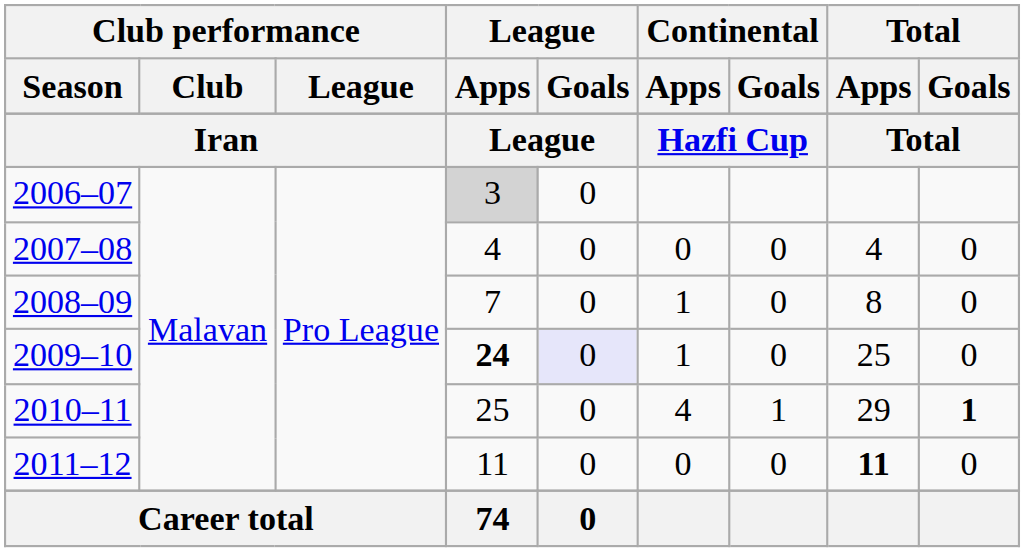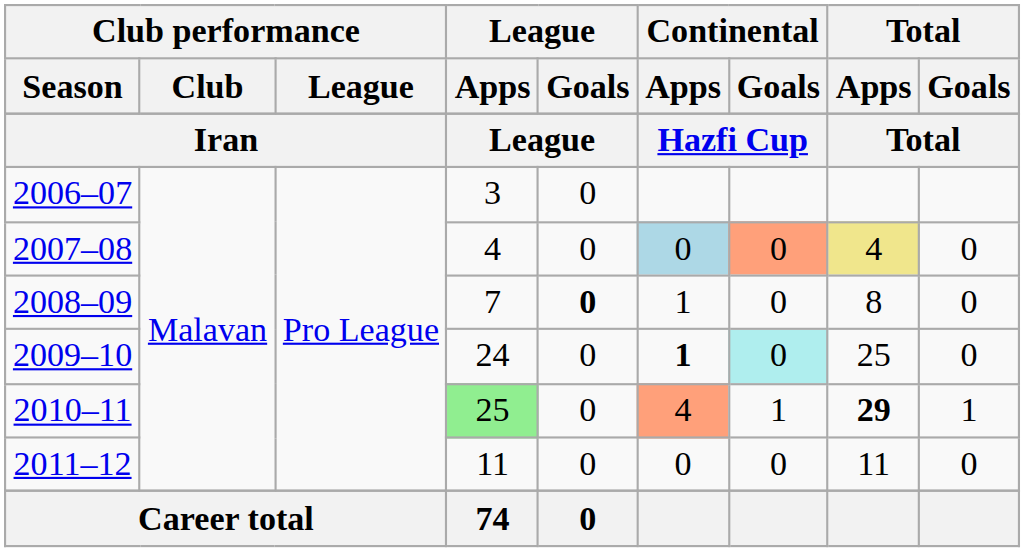(493, 193) lightgrey background -> (493, 193) no background
(683, 247) no background -> (683, 247) lightblue background
(778, 247) no background -> (778, 247) lightsalmon background
(874, 247) no background -> (874, 247) khaki background
(588, 301) normal -> (588, 301) bold
(493, 355) bold -> (493, 355) normal
(588, 355) lavender background -> (588, 355) no background
(683, 355) normal -> (683, 355) bold
(778, 355) no background -> (778, 355) paleturquoise background
(493, 409) no background -> (493, 409) lightgreen background
(683, 409) no background -> (683, 409) lightsalmon background
(874, 409) normal -> (874, 409) bold
(969, 409) bold -> (969, 409) normal
(874, 463) bold -> (874, 463) normal
